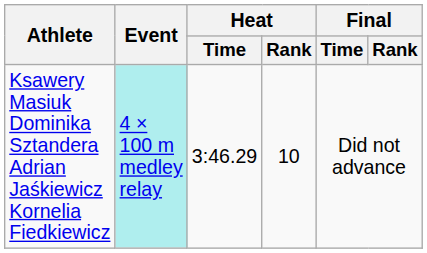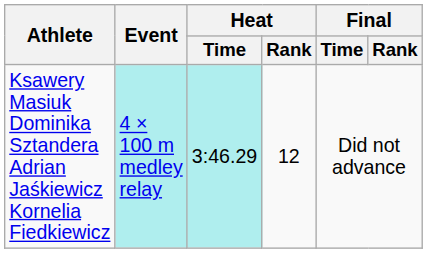(225, 157) no background -> (225, 157) paleturquoise background
(289, 157) 10 -> (289, 157) 12
